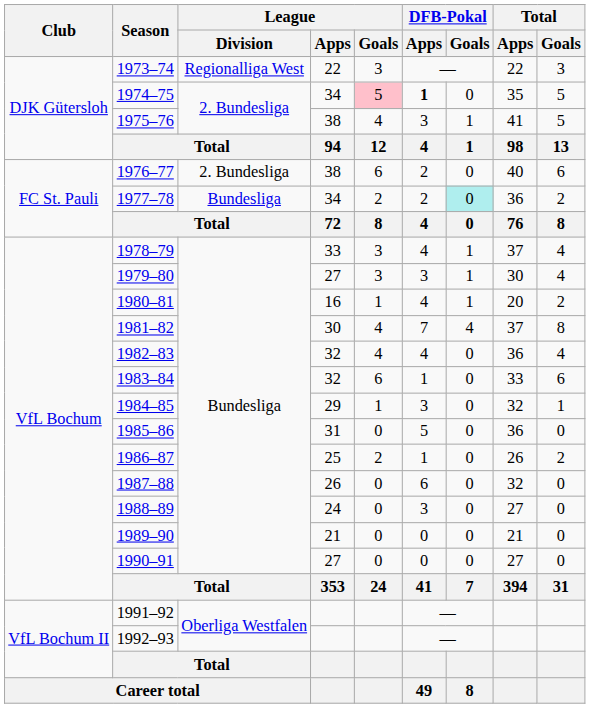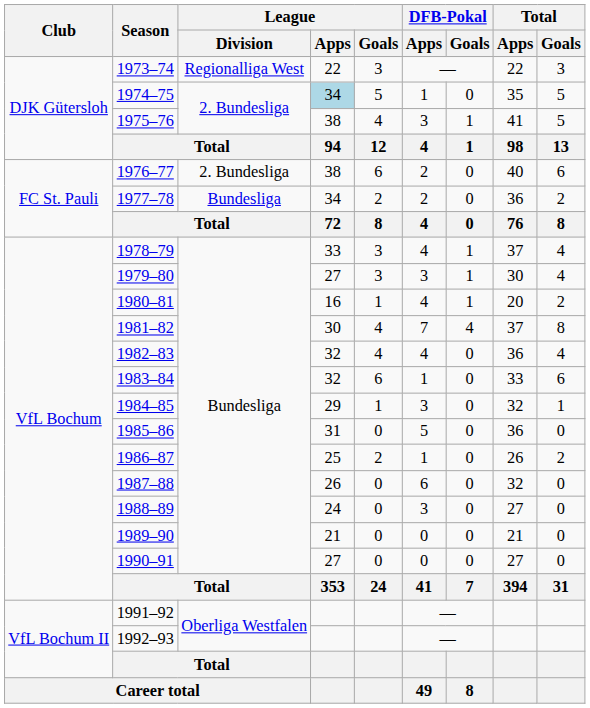(333, 95) no background -> (333, 95) lightblue background
(378, 95) pink background -> (378, 95) no background
(424, 95) bold -> (424, 95) normal
(470, 198) paleturquoise background -> (470, 198) no background
